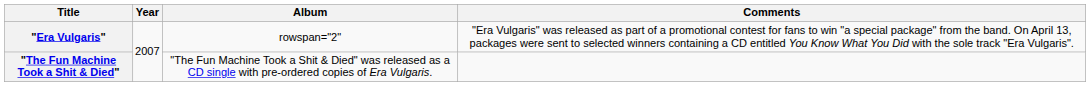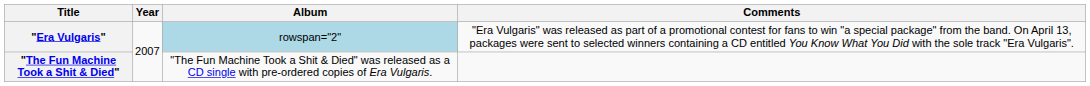(310, 36) no background -> (310, 36) lightblue background
